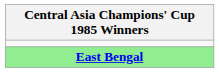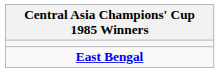(110, 57) lightgreen background -> (110, 57) no background
